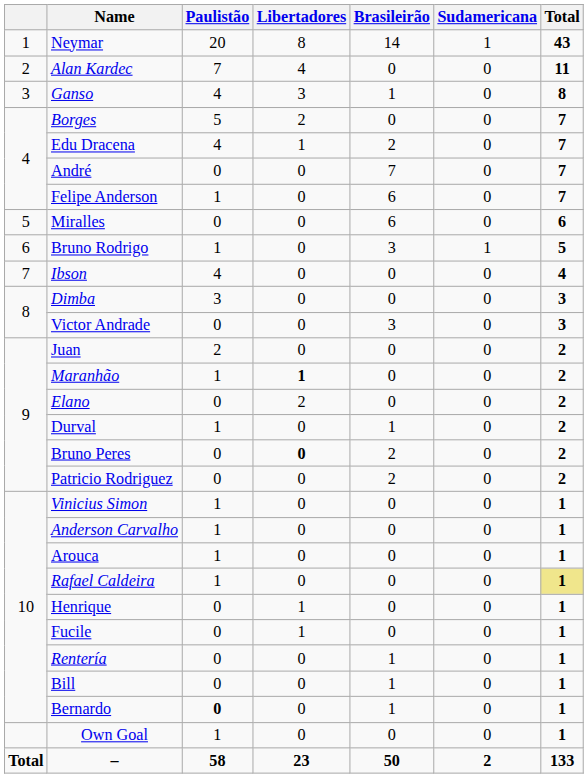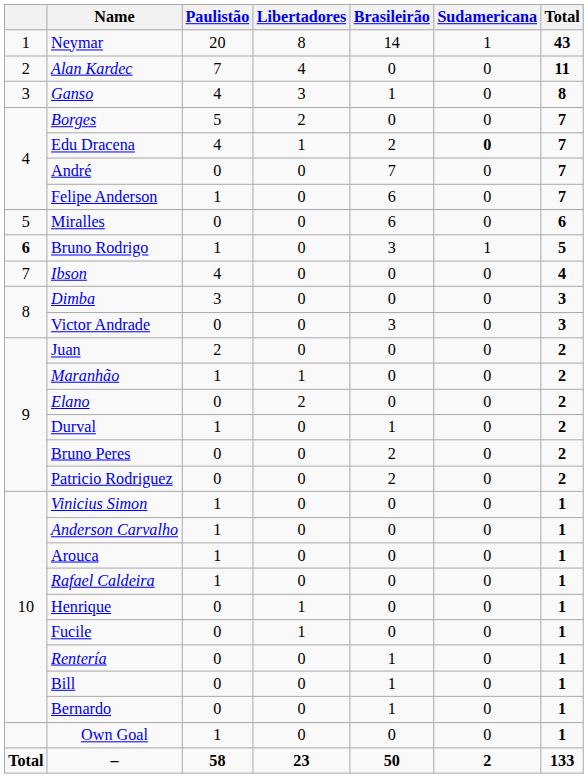(487, 145) normal -> (487, 145) bold
(26, 247) normal -> (26, 247) bold
(301, 376) bold -> (301, 376) normal
(301, 453) bold -> (301, 453) normal
(562, 581) khaki background -> (562, 581) no background
(217, 709) bold -> (217, 709) normal
